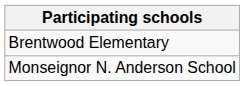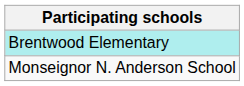(89, 43) no background -> (89, 43) paleturquoise background
